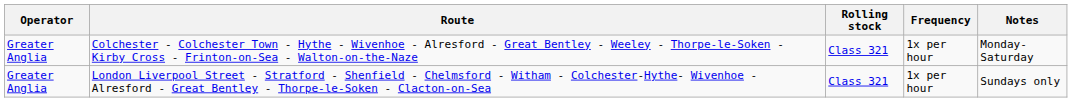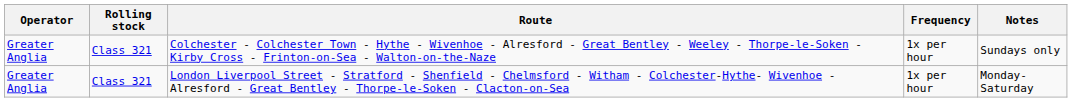columns swapped: (457, 20) <-> (865, 20)
(1007, 51) Monday-Saturday -> (1020, 51) Sundays only
(1020, 81) Sundays only -> (1007, 81) Monday-Saturday
